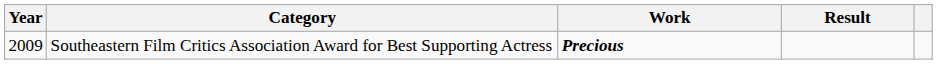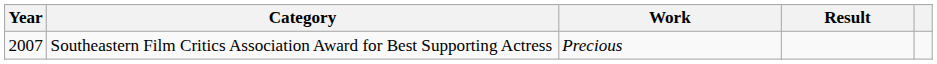(26, 45) 2009 -> (26, 45) 2007
(593, 45) bold -> (592, 45) normal
